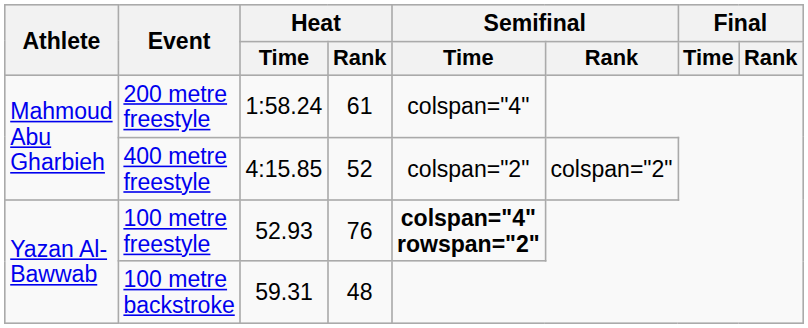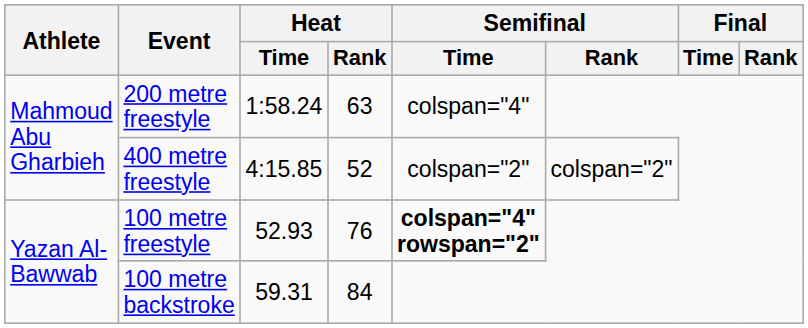(360, 107) 61 -> (360, 107) 63
(360, 293) 48 -> (360, 293) 84
